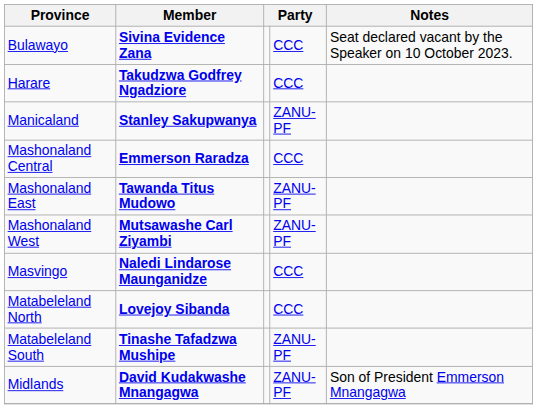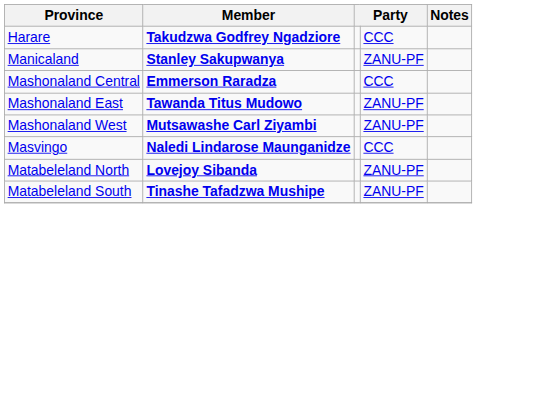- row: (38, 45)
(288, 309) CCC -> (394, 170) ZANU-PF
- row: (35, 385)
